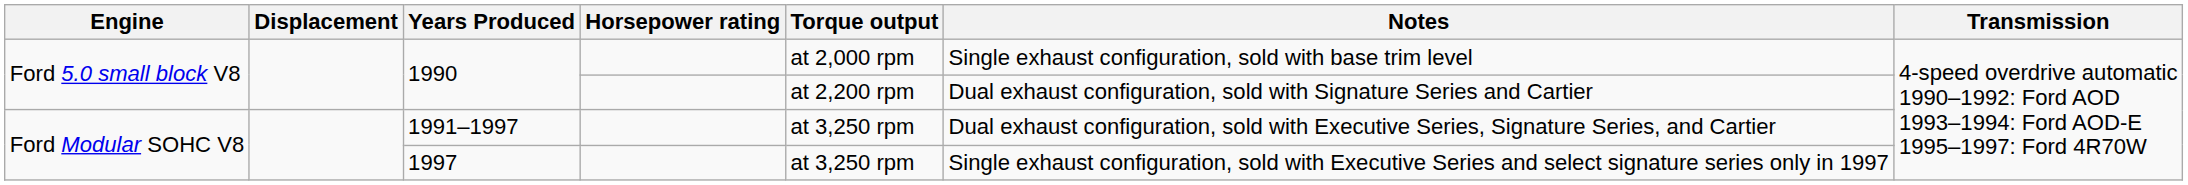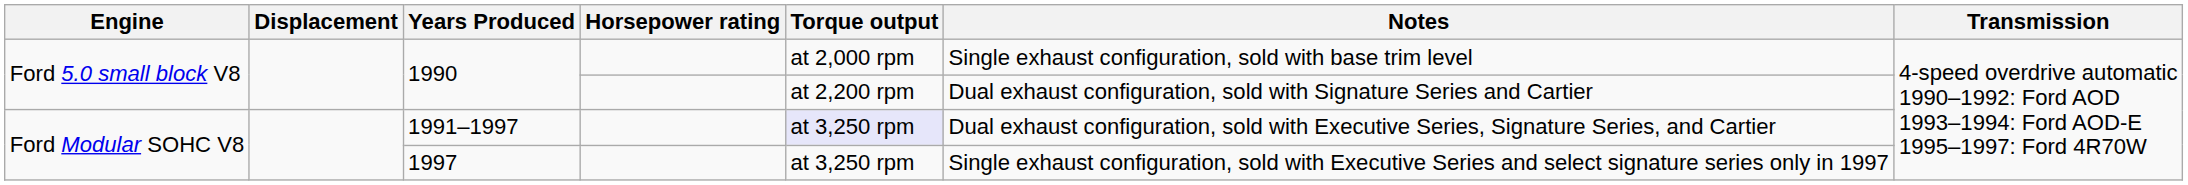(852, 127) no background -> (852, 127) lavender background
